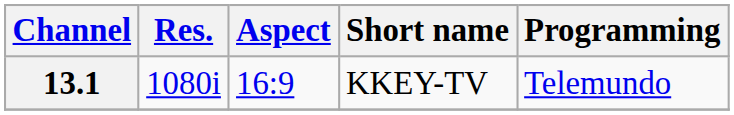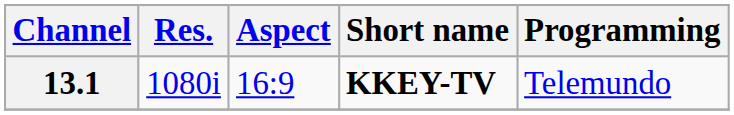(417, 82) normal -> (421, 82) bold
